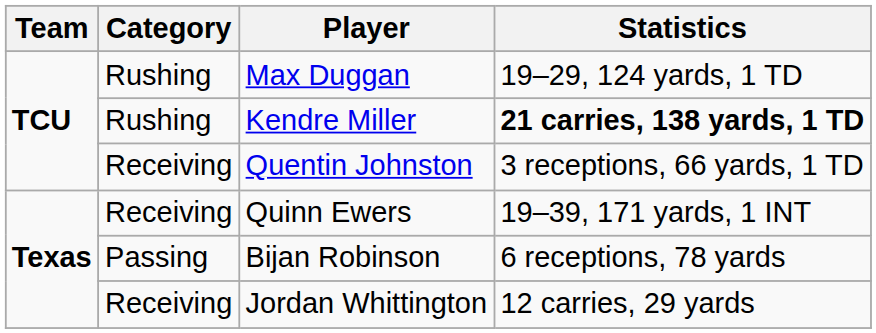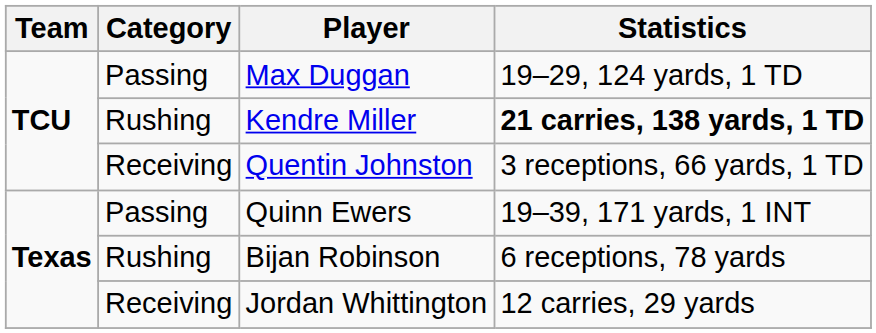(158, 74) Rushing -> (157, 74) Passing
(169, 212) Receiving -> (157, 212) Passing
(157, 258) Passing -> (158, 258) Rushing
